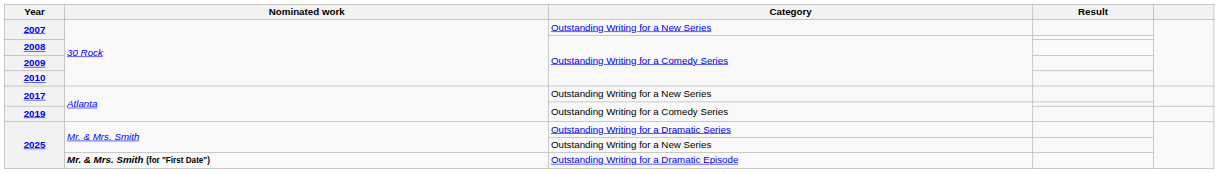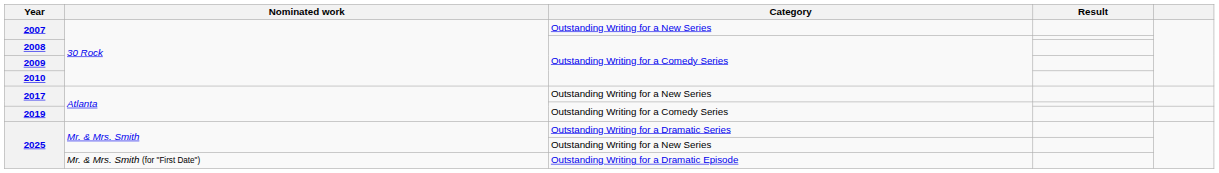(138, 160) bold -> (134, 160) normal
